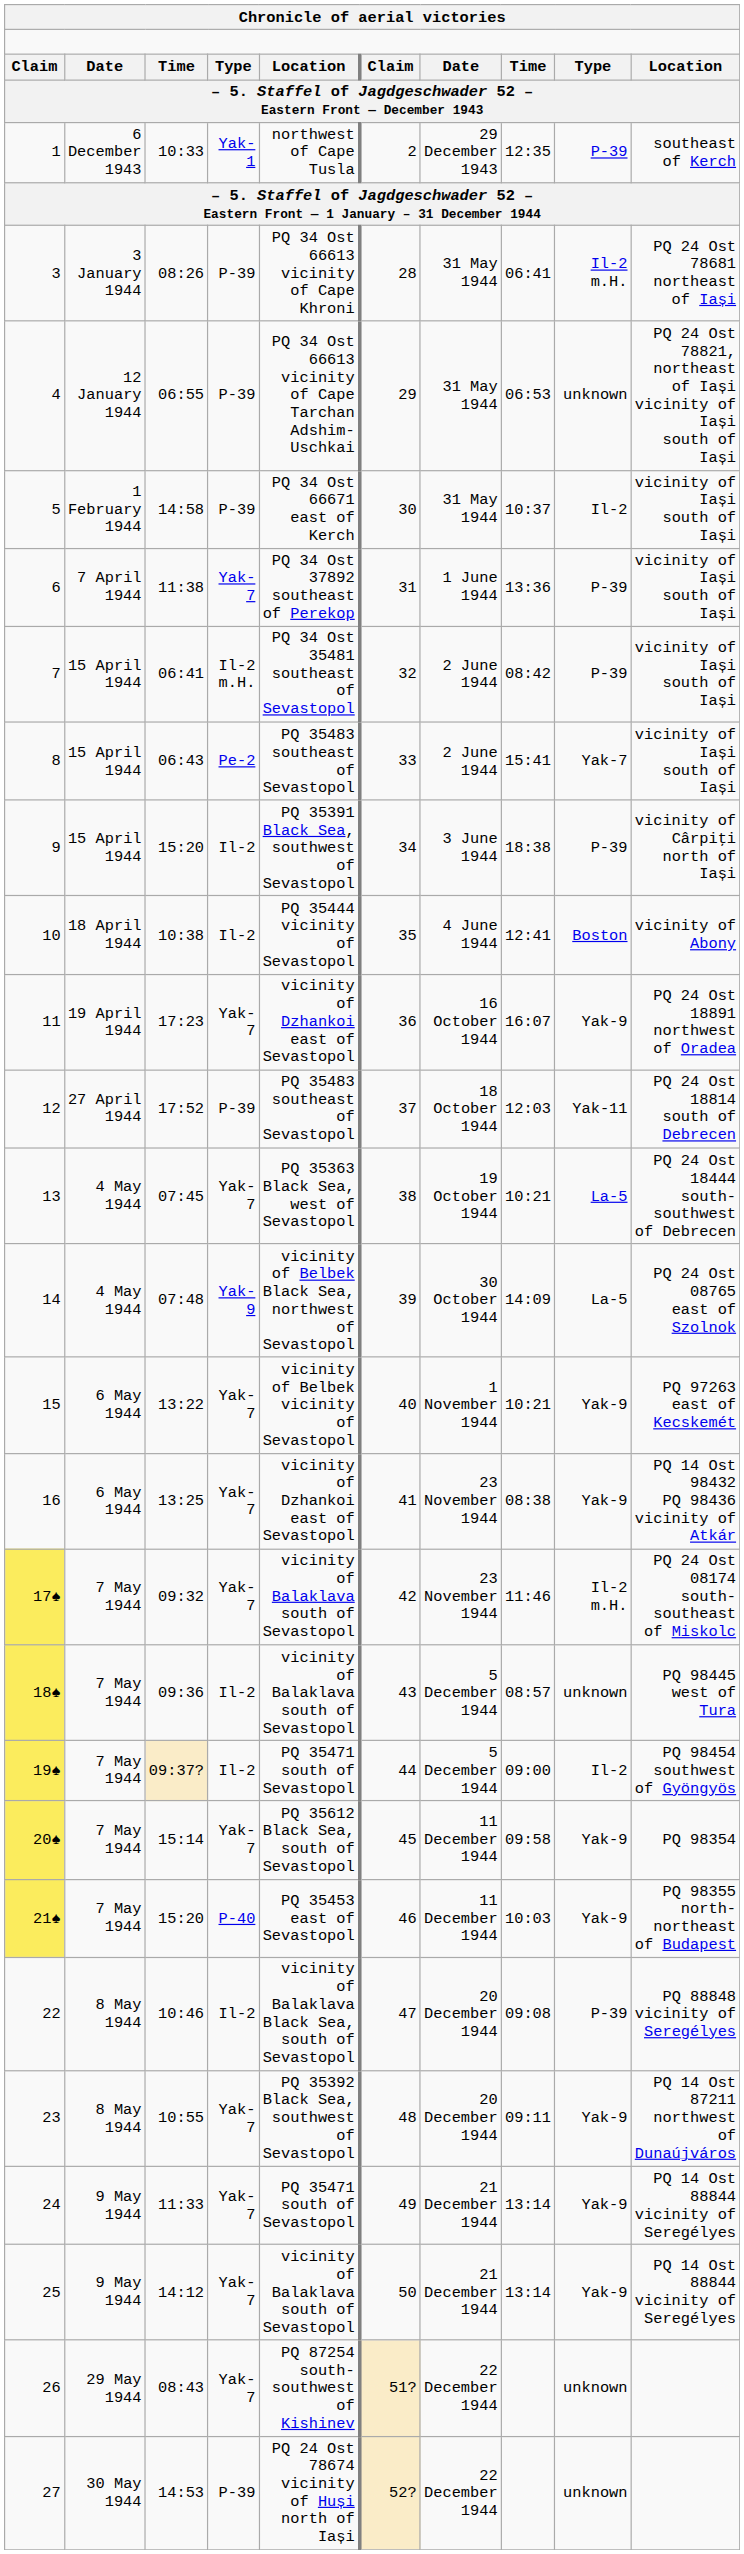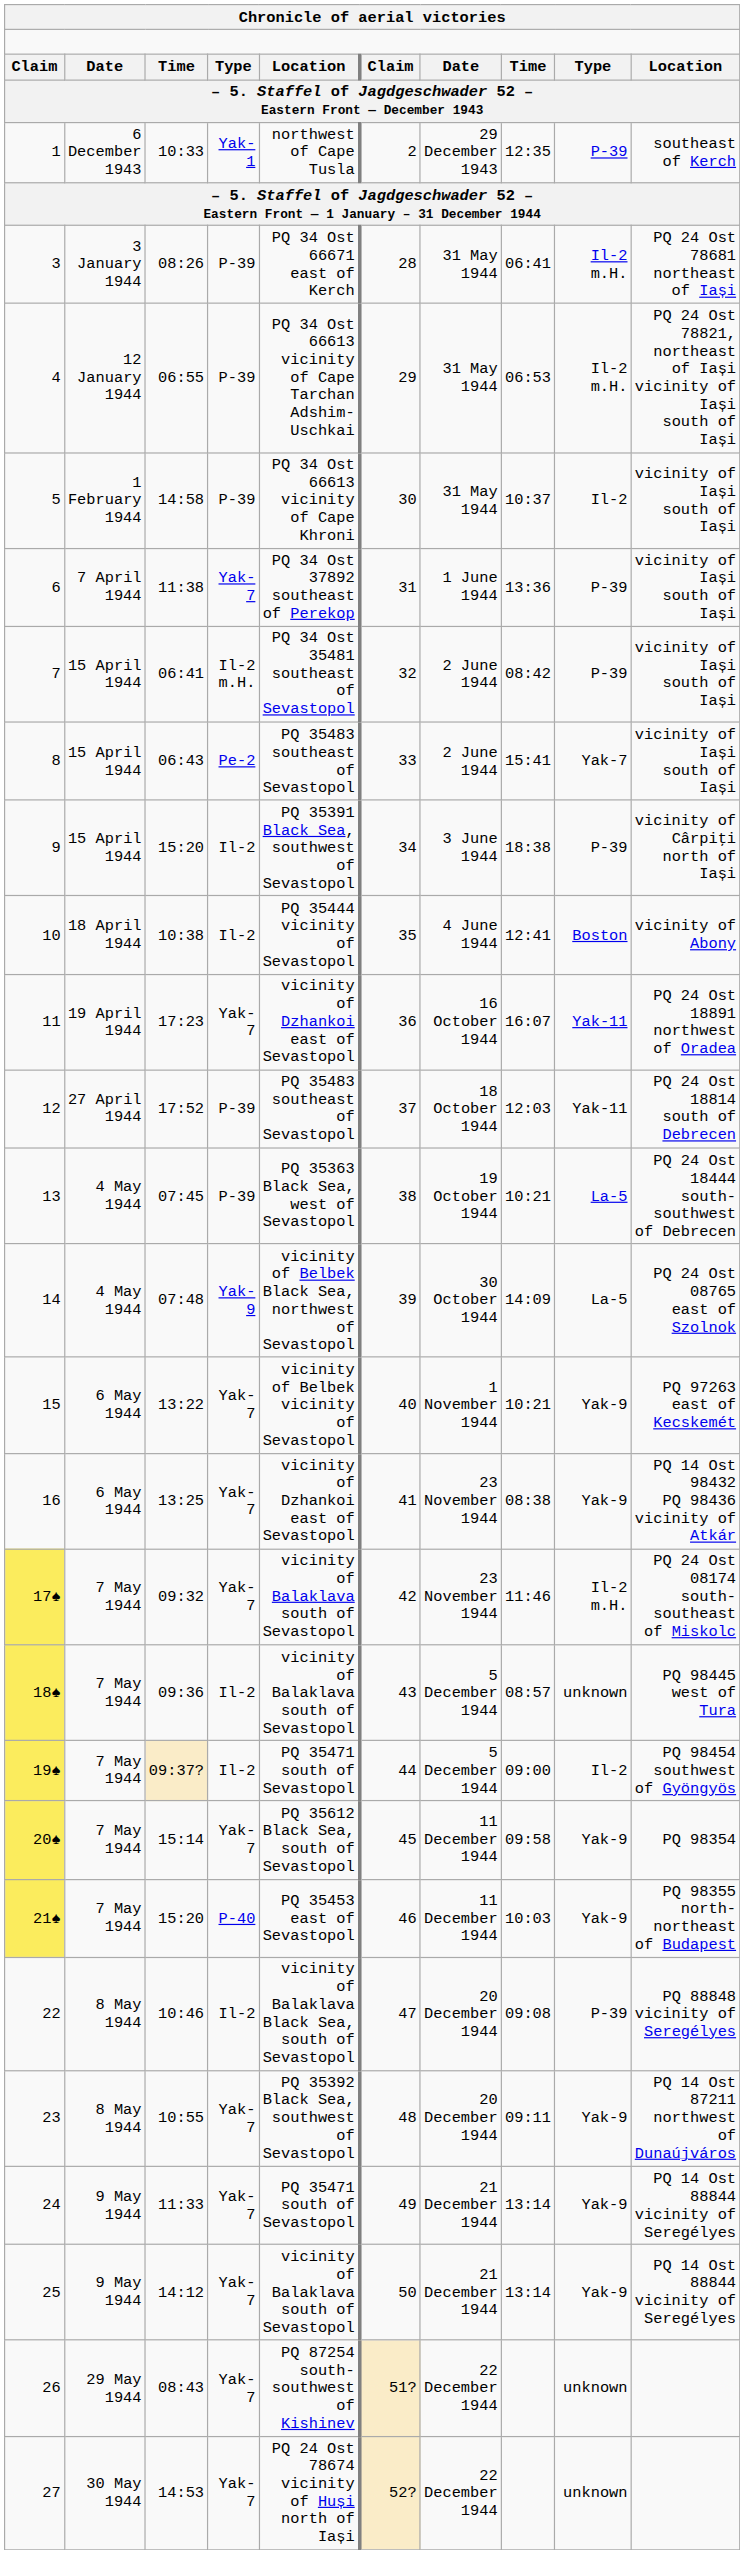(313, 273) PQ 34 Ost 66613 vicinity of Cape Khroni -> (313, 264) PQ 34 Ost 66671 east of Kerch
(595, 396) unknown -> (609, 378) Il-2 m.H.
(313, 509) PQ 34 Ost 66671 east of Kerch -> (313, 500) PQ 34 Ost 66613 vicinity of Cape Khroni
(604, 1022) Yak-9 -> (600, 1022) Yak-11
(237, 1196) Yak-7 -> (237, 1196) P-39
(237, 2493) P-39 -> (237, 2493) Yak-7
